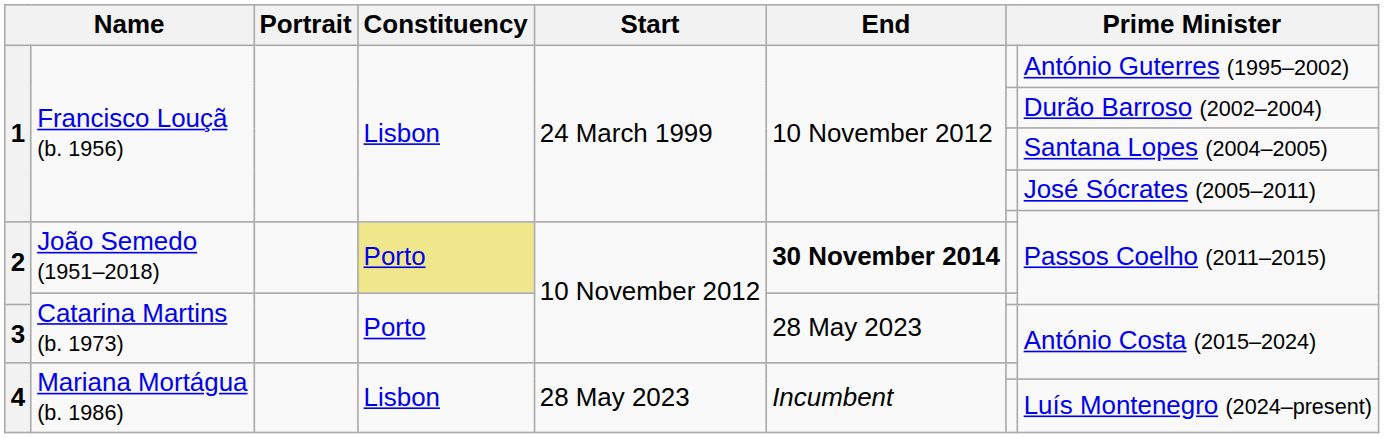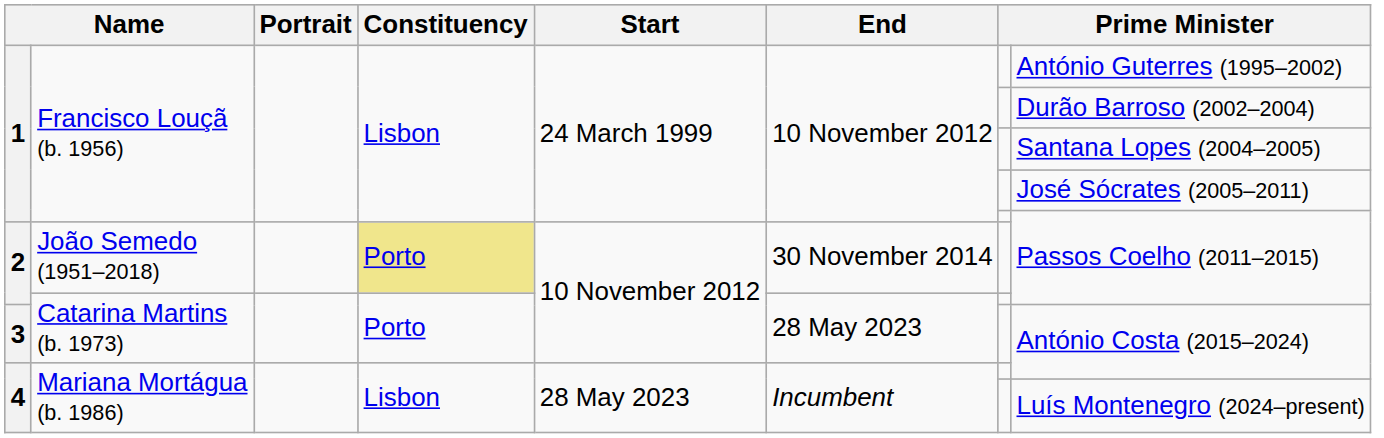(886, 257) bold -> (882, 257) normal
